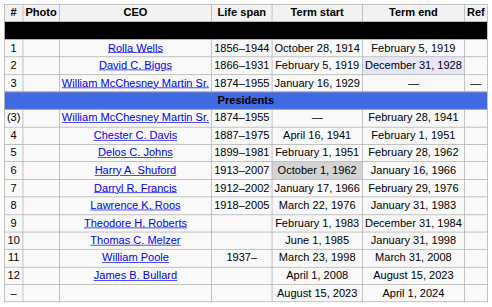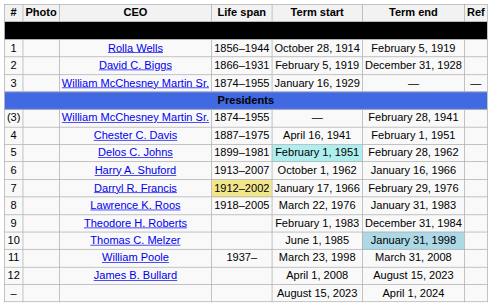(413, 65) lavender background -> (413, 65) no background
(317, 153) no background -> (317, 153) paleturquoise background
(317, 170) lightgrey background -> (317, 170) no background
(242, 188) no background -> (242, 188) khaki background
(413, 240) no background -> (413, 240) lightblue background
